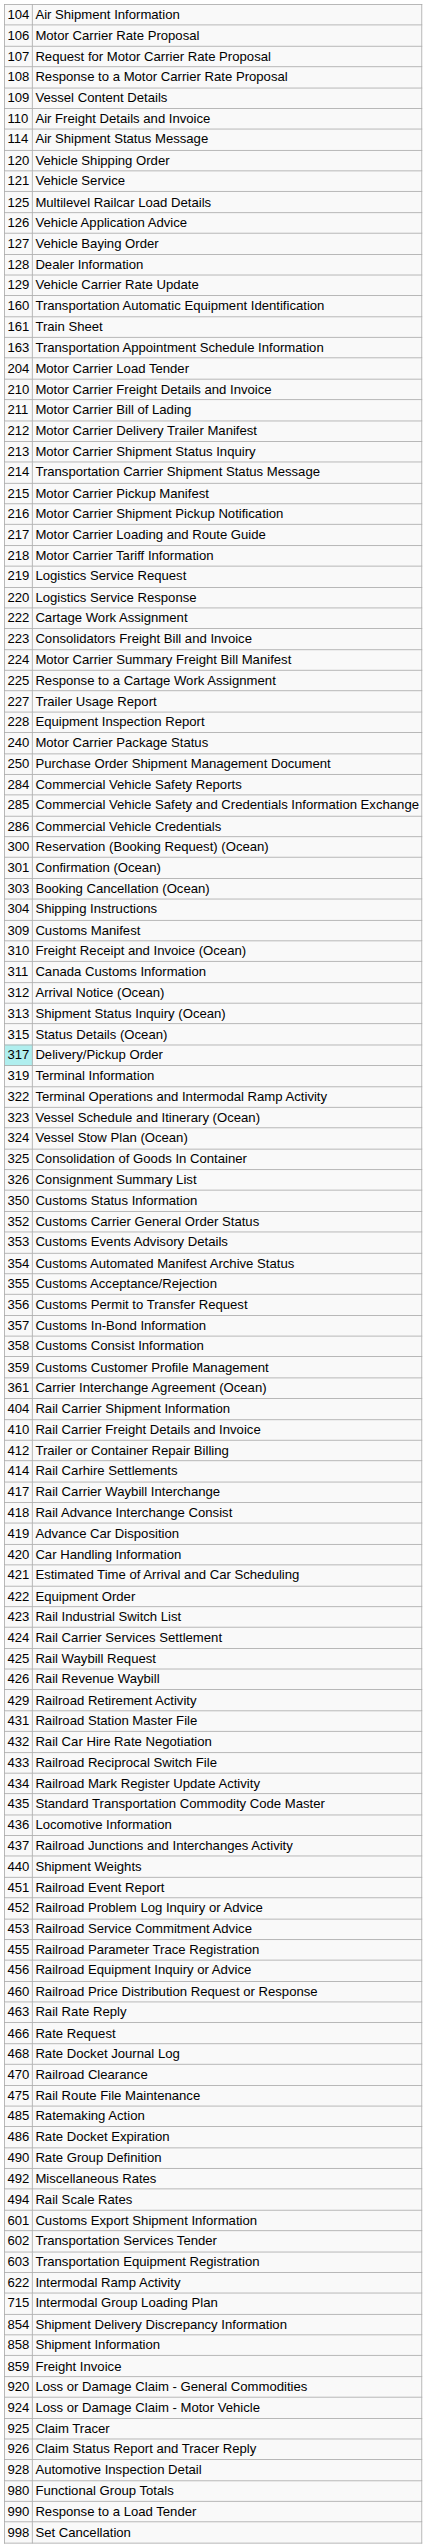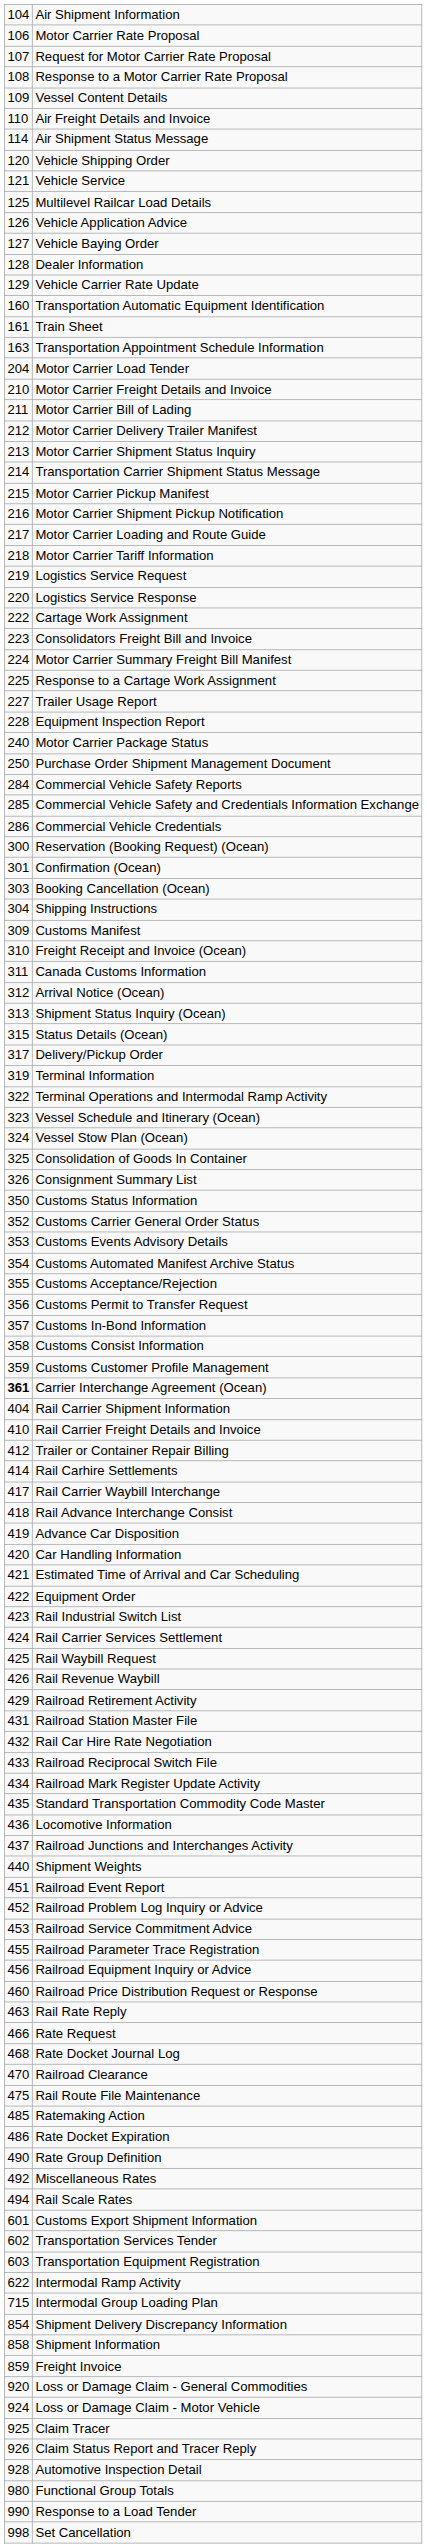(18, 1055) paleturquoise background -> (18, 1055) no background
(18, 1388) normal -> (18, 1388) bold
